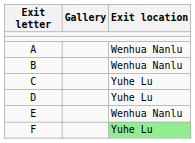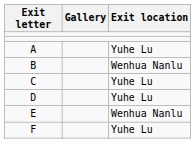(147, 49) Wenhua Nanlu -> (132, 49) Yuhe Lu
(132, 130) lightgreen background -> (132, 130) no background
